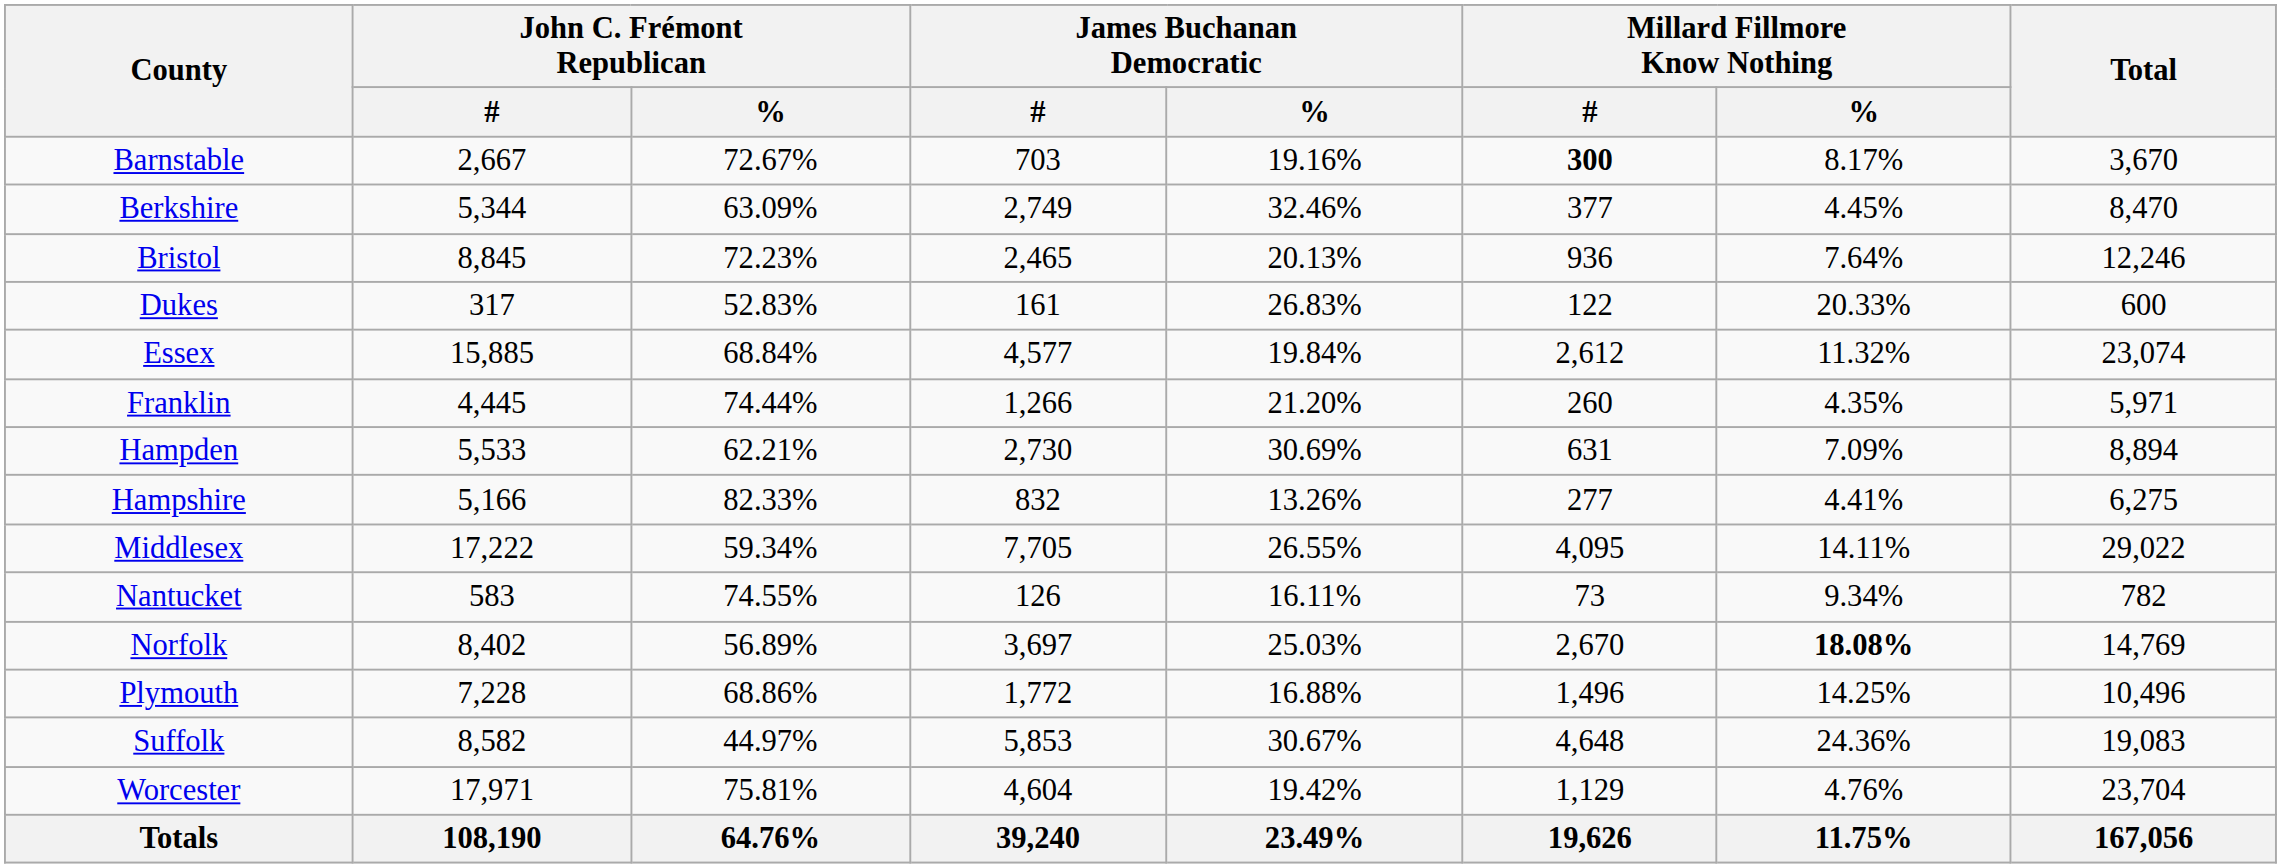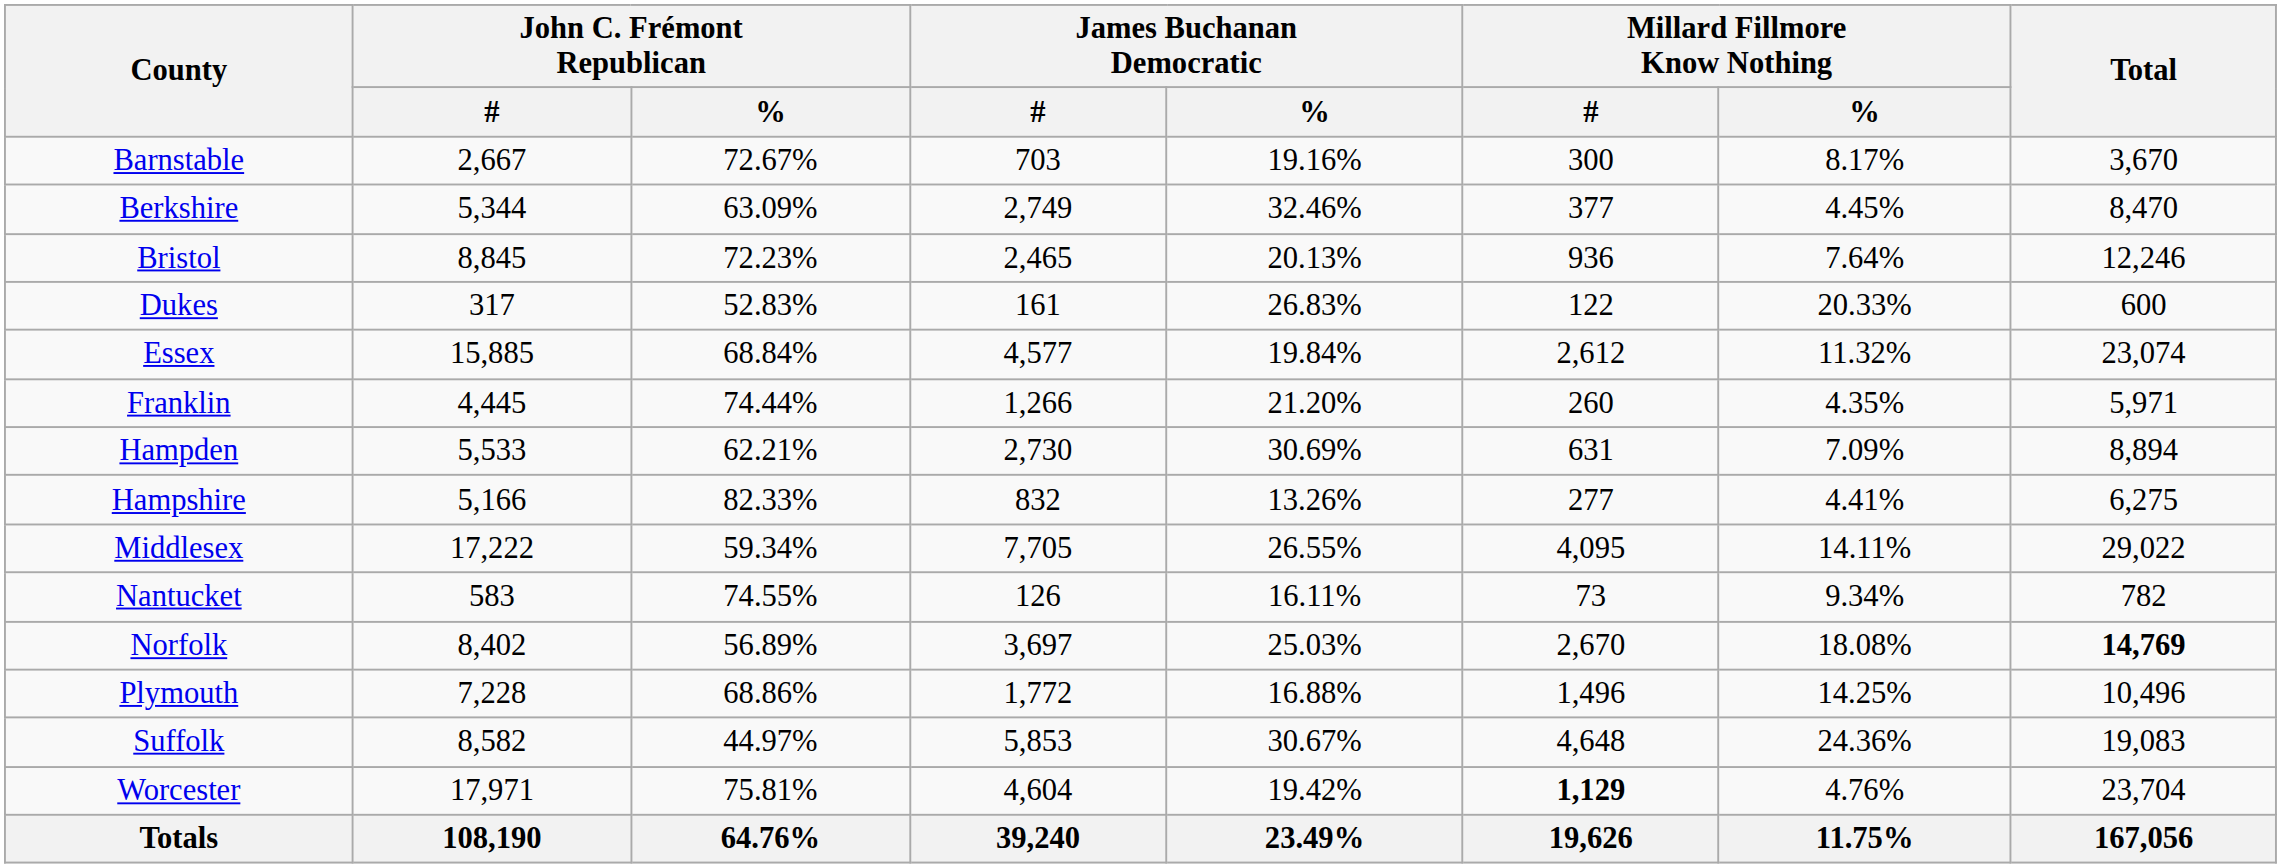(1590, 160) bold -> (1591, 160) normal
(1864, 644) bold -> (1865, 644) normal
(2144, 644) normal -> (2144, 644) bold
(1590, 790) normal -> (1591, 790) bold
